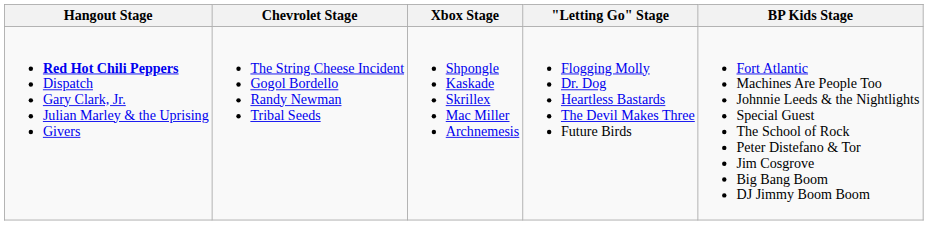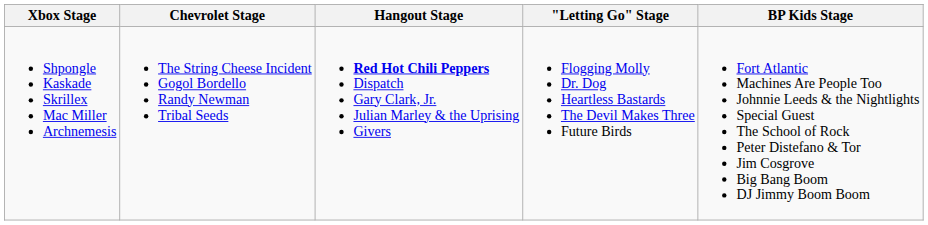columns swapped: (108, 15) <-> (465, 15)
